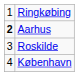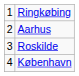(10, 29) bold -> (10, 29) normal
